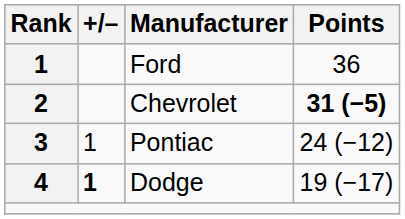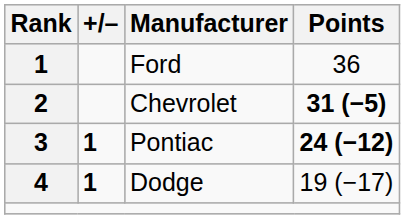(90, 143) normal -> (90, 143) bold
(346, 143) normal -> (346, 143) bold
